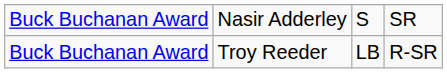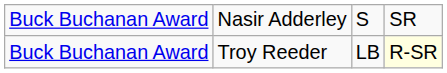(413, 51) no background -> (413, 51) lightyellow background
